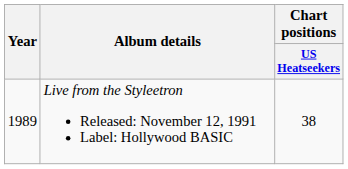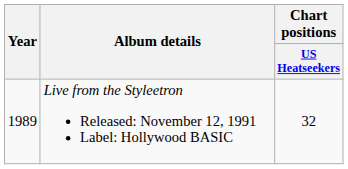(309, 121) 38 -> (309, 121) 32
